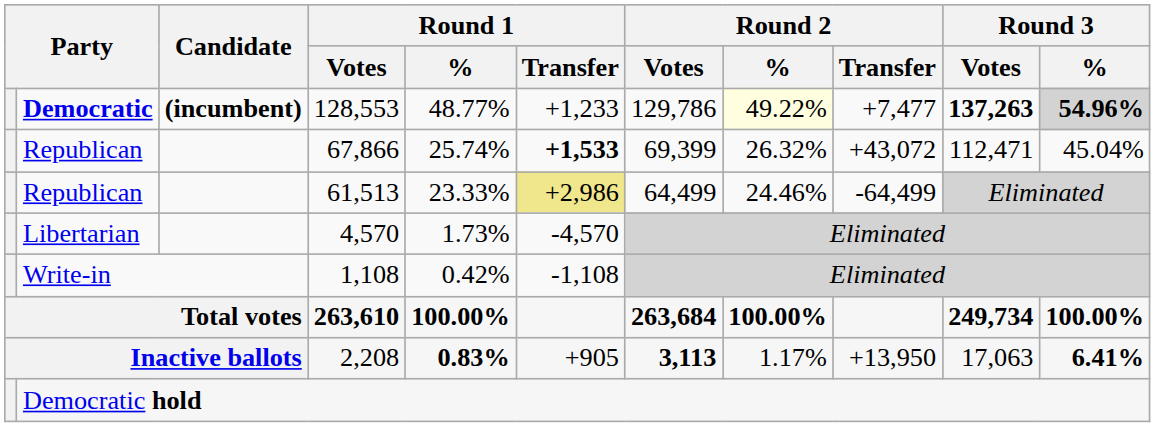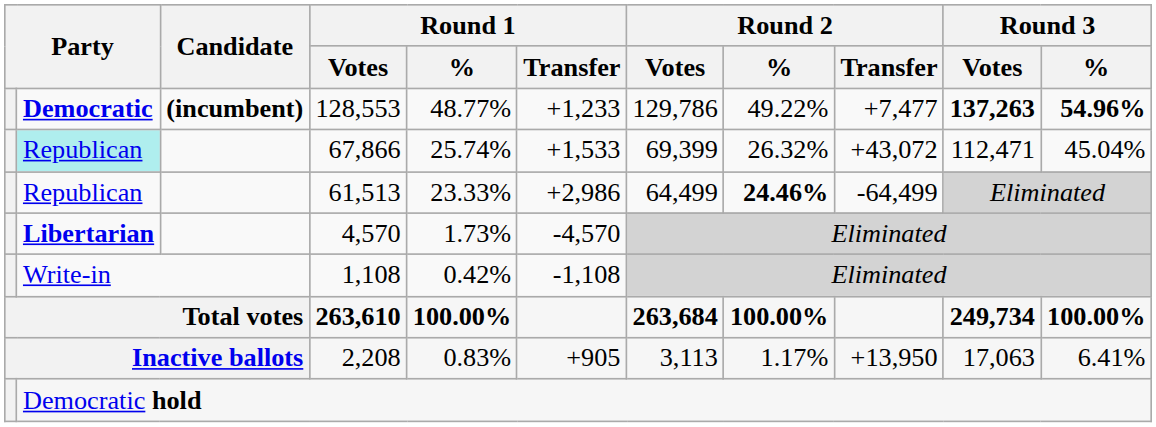(786, 108) lightyellow background -> (788, 108) no background
(1101, 108) lightgrey background -> (1103, 108) no background
(83, 150) no background -> (83, 150) paleturquoise background
(582, 150) bold -> (584, 150) normal
(582, 191) khaki background -> (584, 191) no background
(786, 191) normal -> (786, 191) bold
(81, 233) normal -> (89, 233) bold
(474, 358) bold -> (477, 358) normal
(687, 358) bold -> (689, 358) normal
(1108, 358) bold -> (1112, 358) normal
